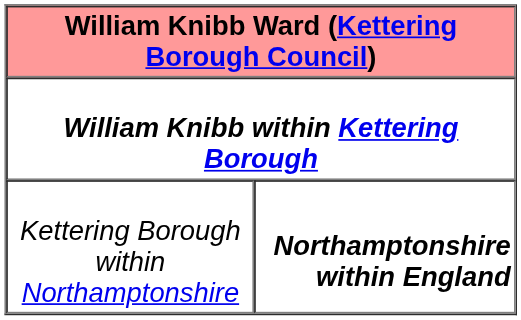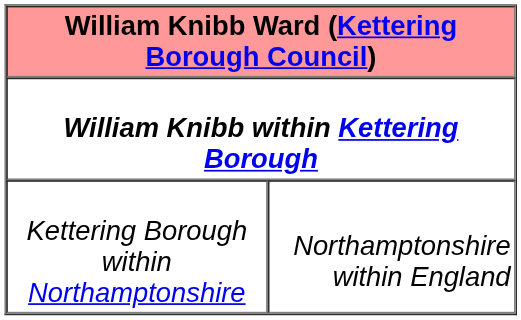(392, 261) bold -> (402, 261) normal
